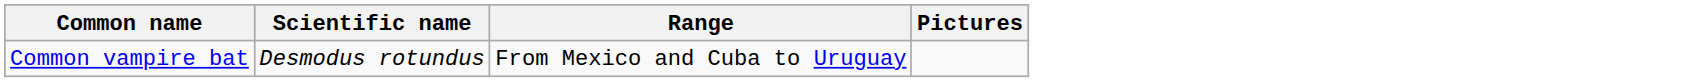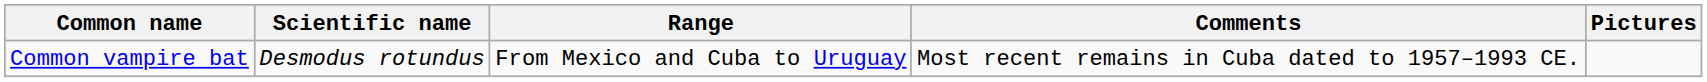+ column: (1249, 23)
